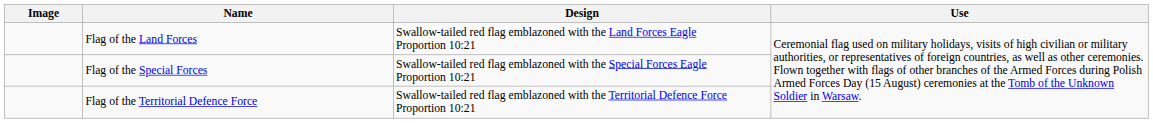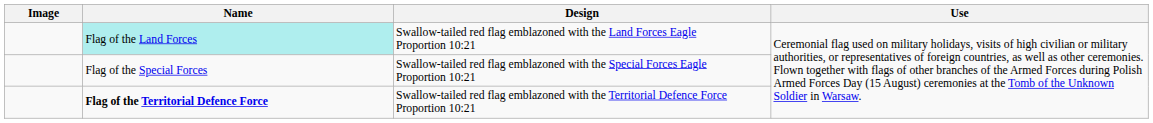(141, 38) no background -> (141, 38) paleturquoise background
(171, 102) normal -> (177, 102) bold
